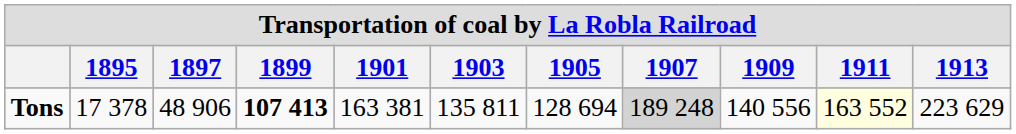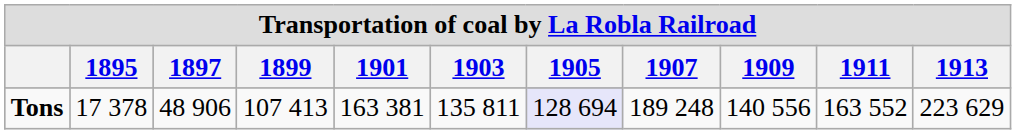(285, 107) bold -> (285, 107) normal
(575, 107) no background -> (575, 107) lavender background
(672, 107) lightgrey background -> (672, 107) no background
(865, 107) lightyellow background -> (865, 107) no background
